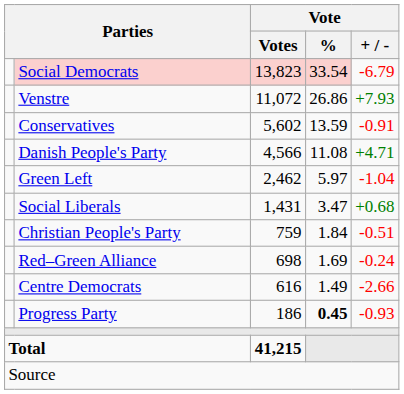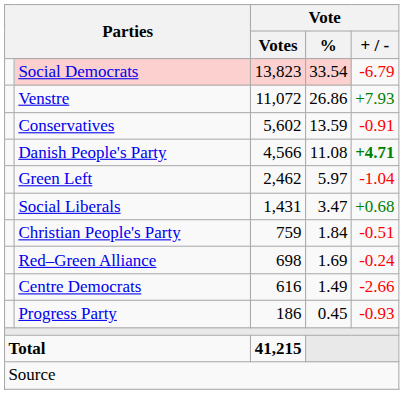(375, 152) normal -> (375, 152) bold
(333, 313) bold -> (333, 313) normal
